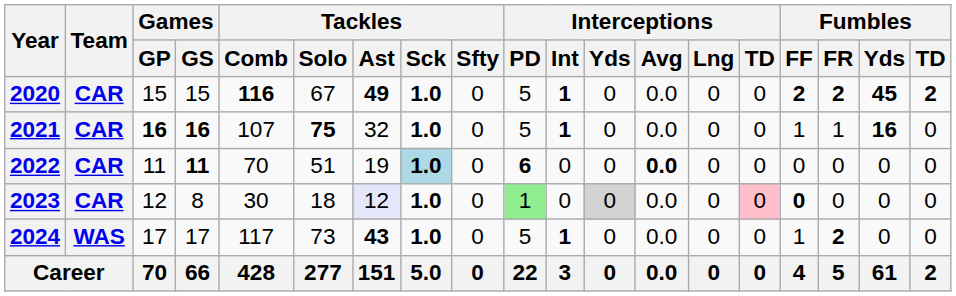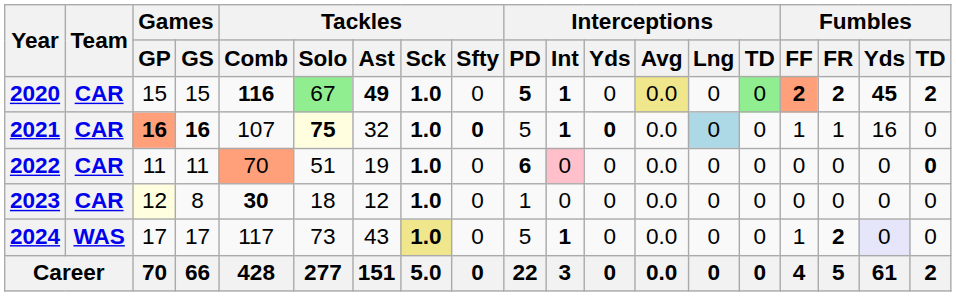(323, 93) no background -> (323, 93) lightgreen background
(525, 93) normal -> (525, 93) bold
(662, 93) no background -> (662, 93) khaki background
(760, 93) no background -> (760, 93) lightgreen background
(799, 93) no background -> (799, 93) lightsalmon background
(154, 129) no background -> (154, 129) lightsalmon background
(323, 129) no background -> (323, 129) lightyellow background
(478, 129) normal -> (478, 129) bold
(610, 129) normal -> (610, 129) bold
(714, 129) no background -> (714, 129) lightblue background
(884, 129) bold -> (884, 129) normal
(197, 165) bold -> (197, 165) normal
(256, 165) no background -> (256, 165) lightsalmon background
(426, 165) lightblue background -> (426, 165) no background
(565, 165) no background -> (565, 165) pink background
(662, 165) bold -> (662, 165) normal
(931, 165) normal -> (931, 165) bold
(154, 201) no background -> (154, 201) lightyellow background
(256, 201) normal -> (256, 201) bold
(377, 201) lavender background -> (377, 201) no background
(525, 201) lightgreen background -> (525, 201) no background
(610, 201) lightgrey background -> (610, 201) no background
(760, 201) pink background -> (760, 201) no background
(799, 201) bold -> (799, 201) normal
(377, 237) bold -> (377, 237) normal
(426, 237) no background -> (426, 237) khaki background
(884, 237) no background -> (884, 237) lavender background
